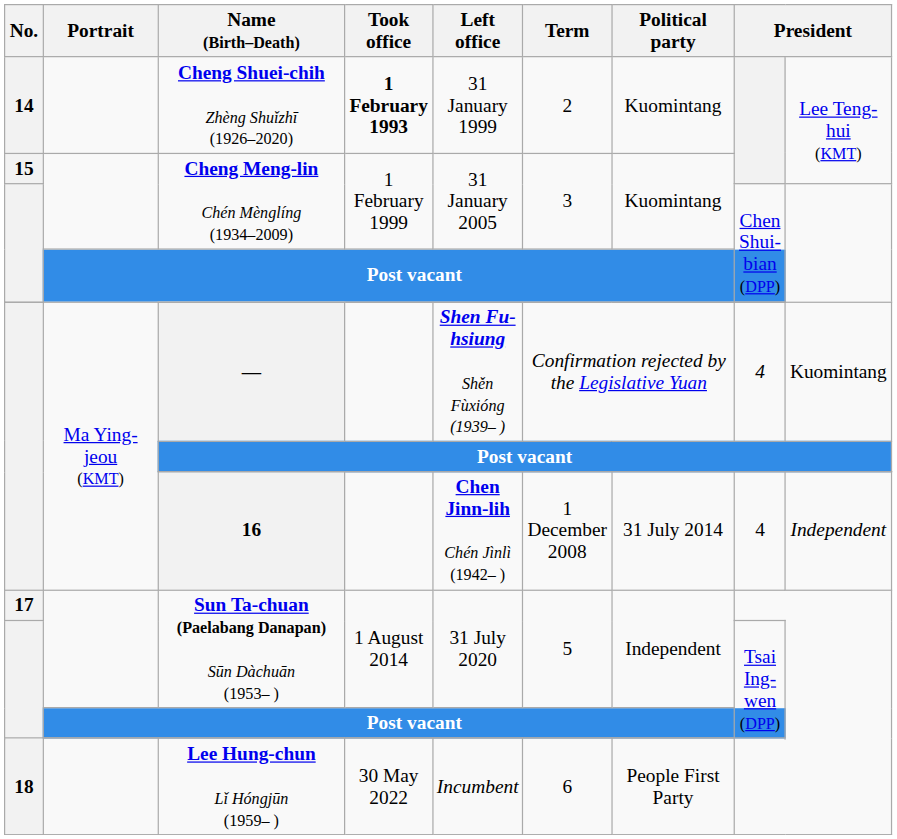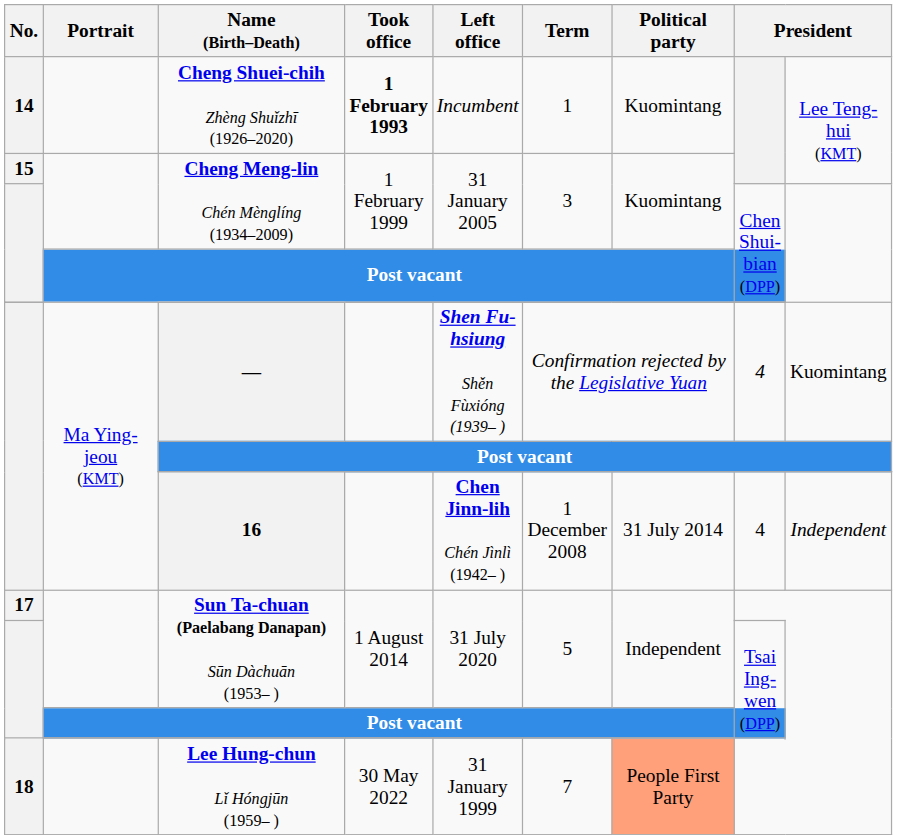(478, 105) 31 January 1999 -> (478, 105) Incumbent
(567, 105) 2 -> (567, 105) 1
(478, 786) Incumbent -> (478, 786) 31 January 1999
(567, 786) 6 -> (567, 786) 7
(673, 786) no background -> (673, 786) lightsalmon background
